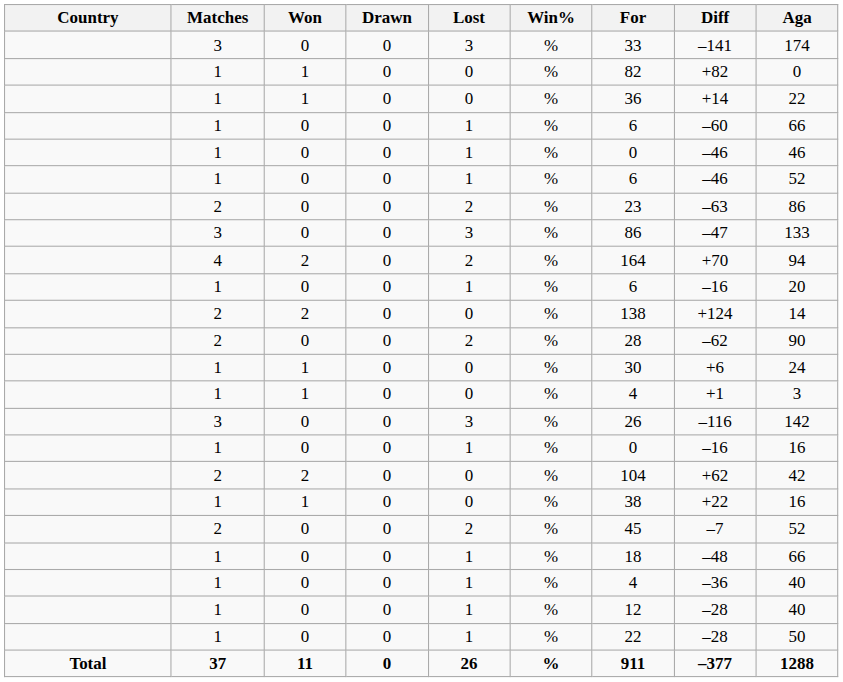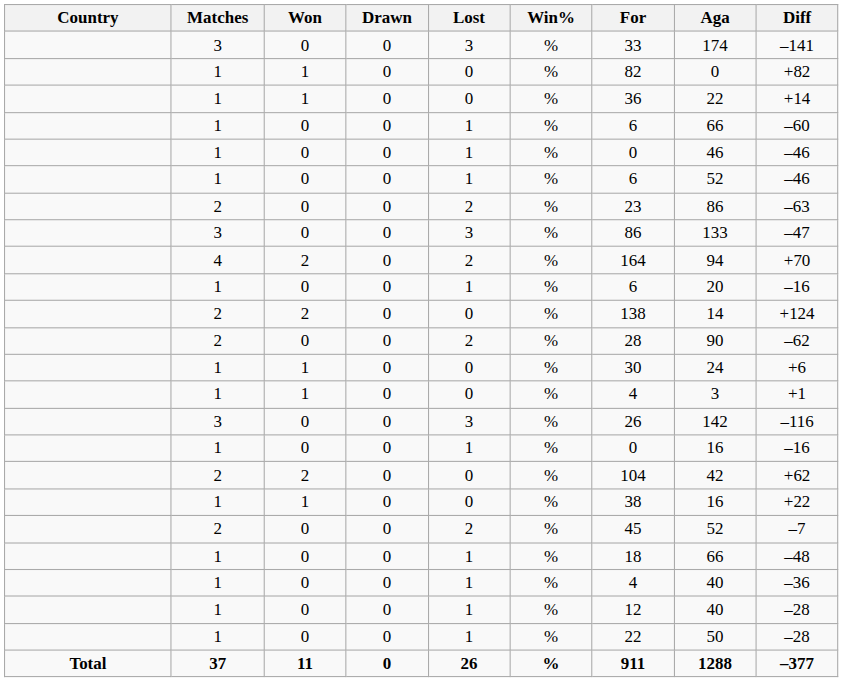columns swapped: (797, 17) <-> (715, 17)
